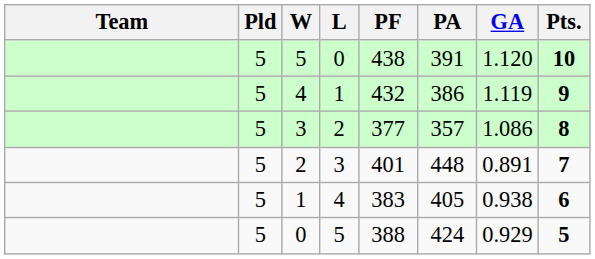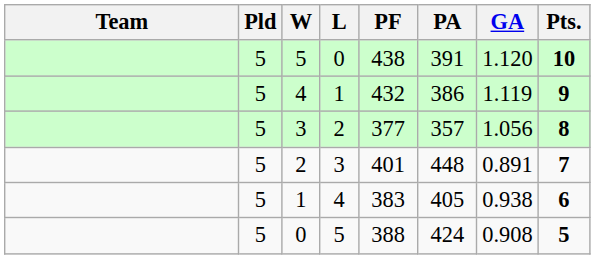(507, 128) 1.086 -> (507, 128) 1.056
(507, 235) 0.929 -> (507, 235) 0.908
